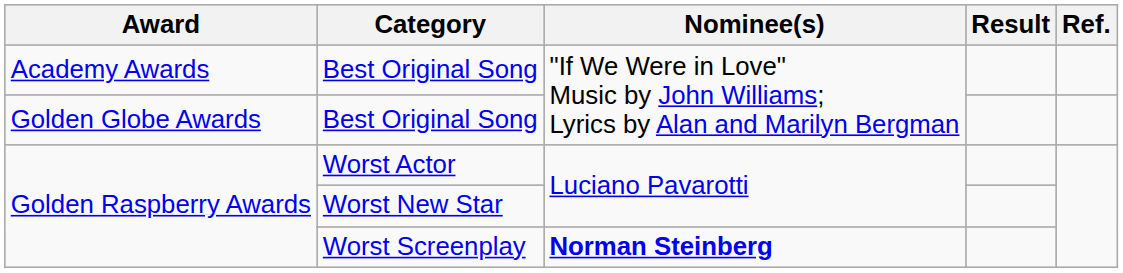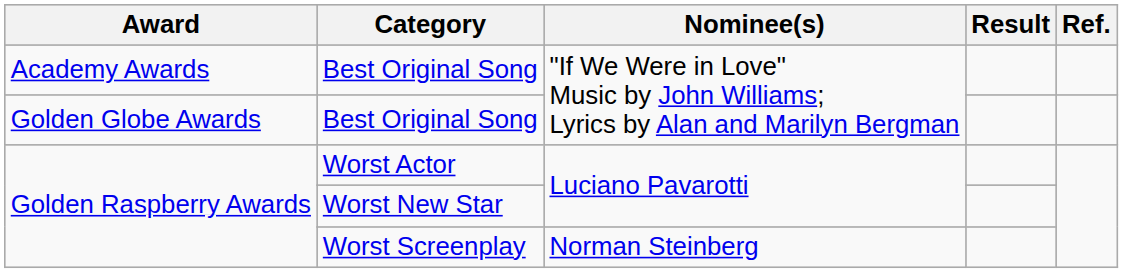(661, 246) bold -> (654, 246) normal
